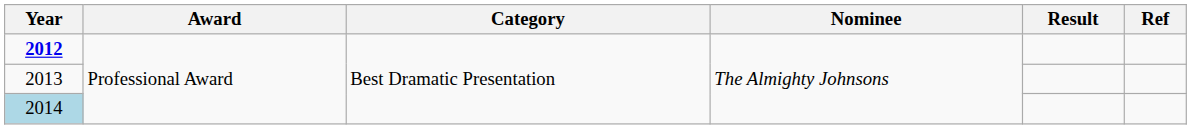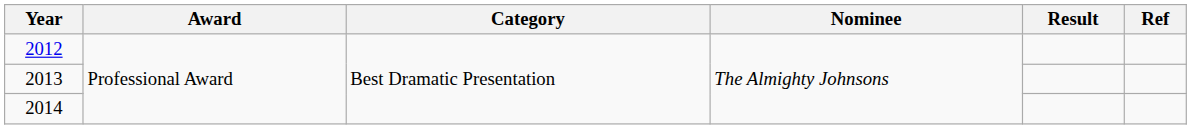(44, 49) bold -> (44, 49) normal
(44, 108) lightblue background -> (44, 108) no background
